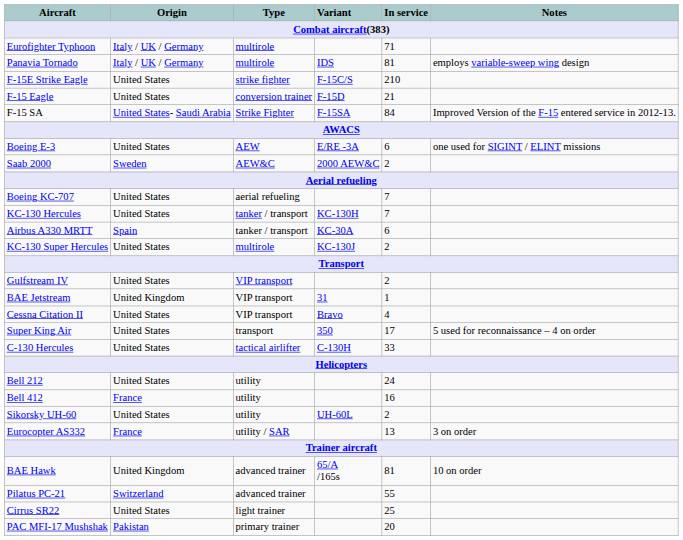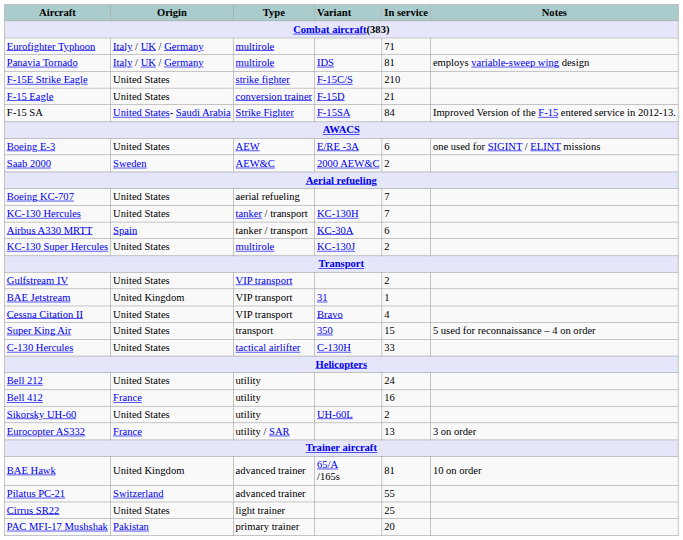(390, 331) 17 -> (390, 331) 15
